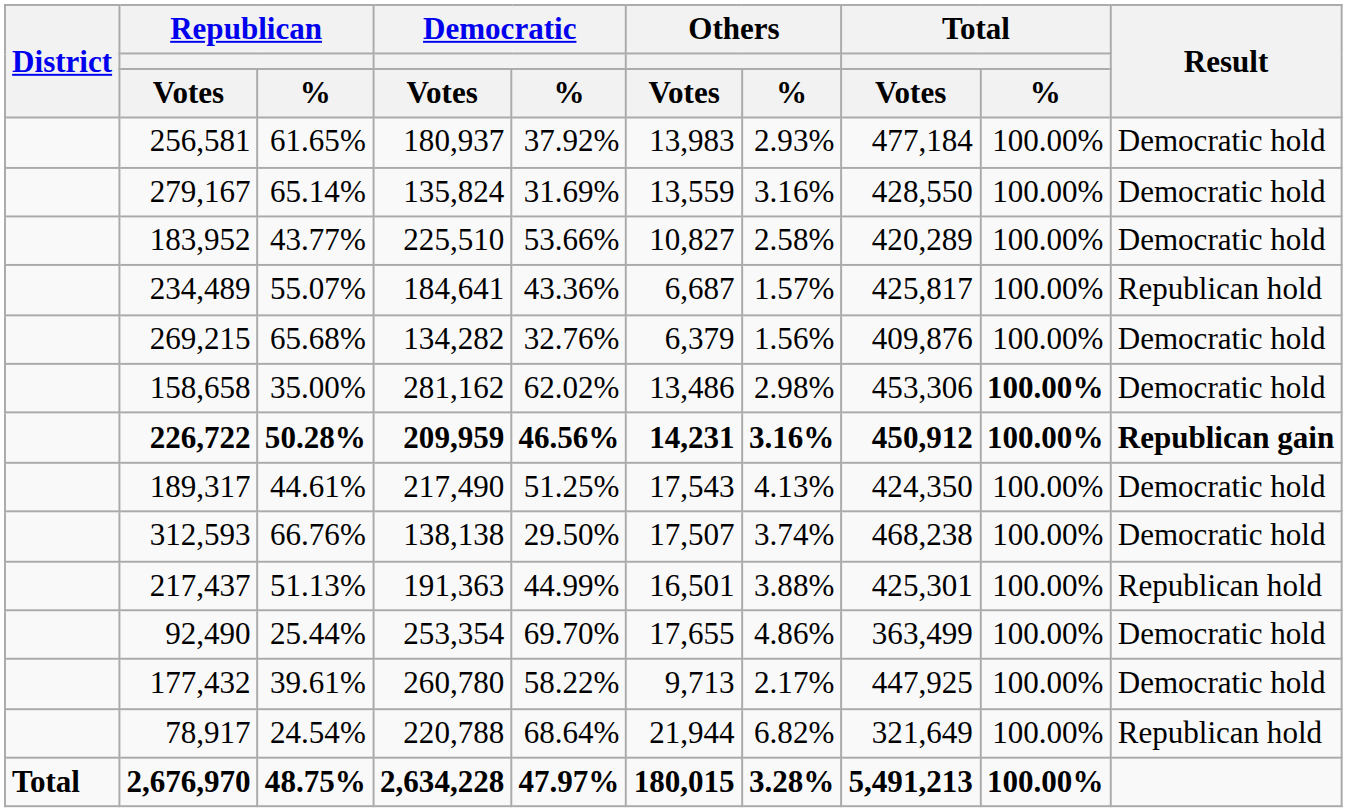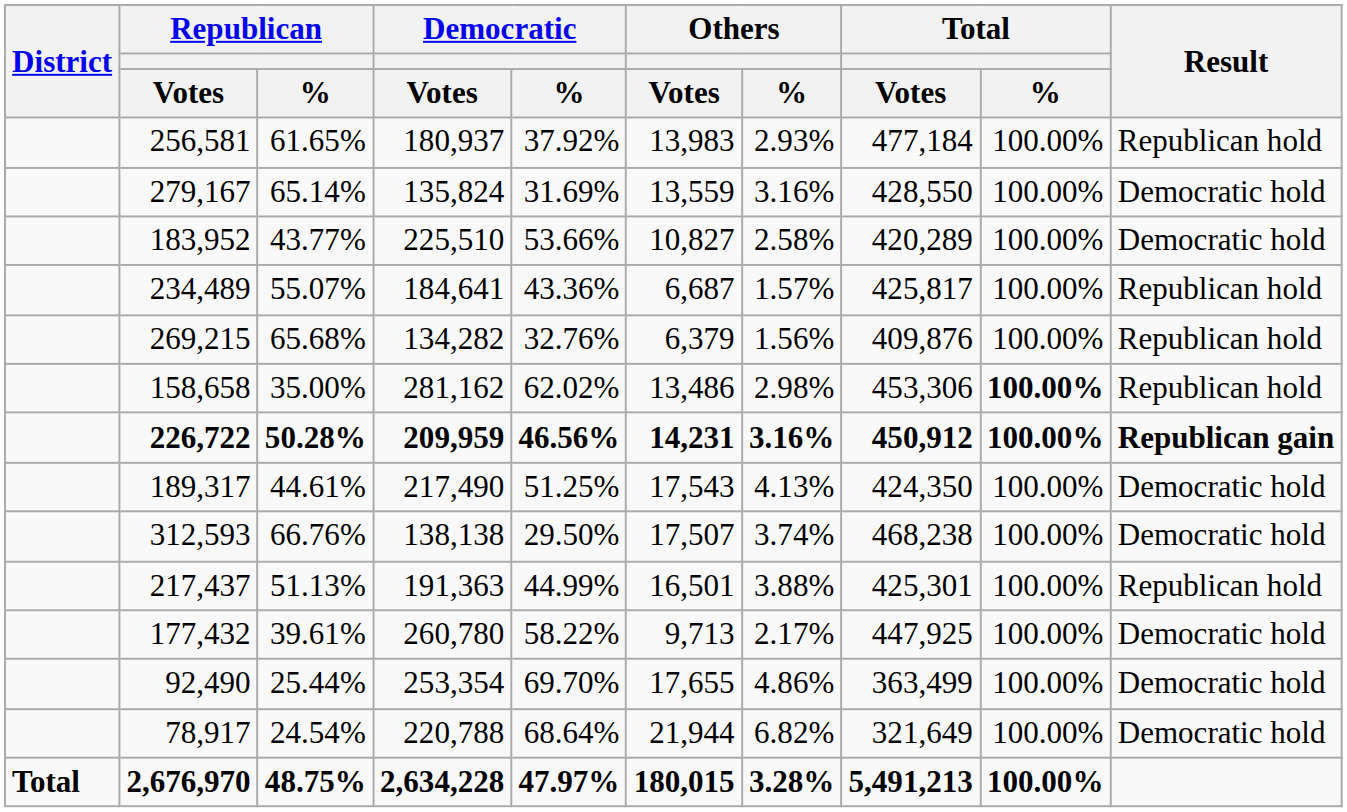(1222, 141) Democratic hold -> (1220, 141) Republican hold
(1222, 338) Democratic hold -> (1220, 338) Republican hold
(1222, 388) Democratic hold -> (1220, 388) Republican hold
rows swapped: (200, 683) <-> (208, 634)
(1220, 732) Republican hold -> (1222, 732) Democratic hold
